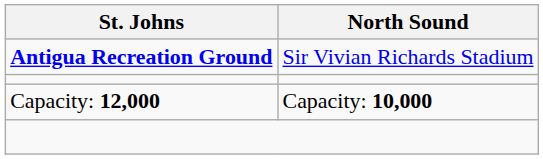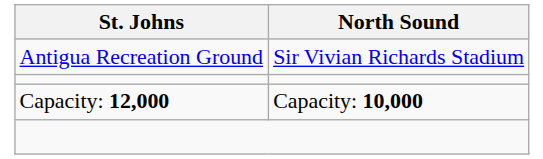(141, 56) bold -> (141, 56) normal
